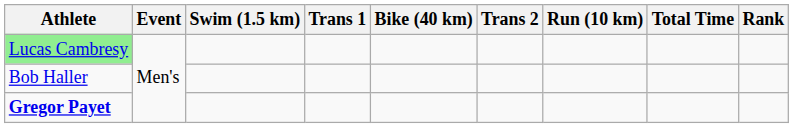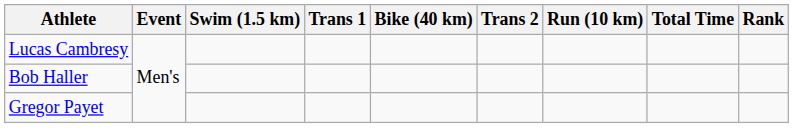(69, 49) lightgreen background -> (69, 49) no background
(60, 107) bold -> (56, 107) normal
